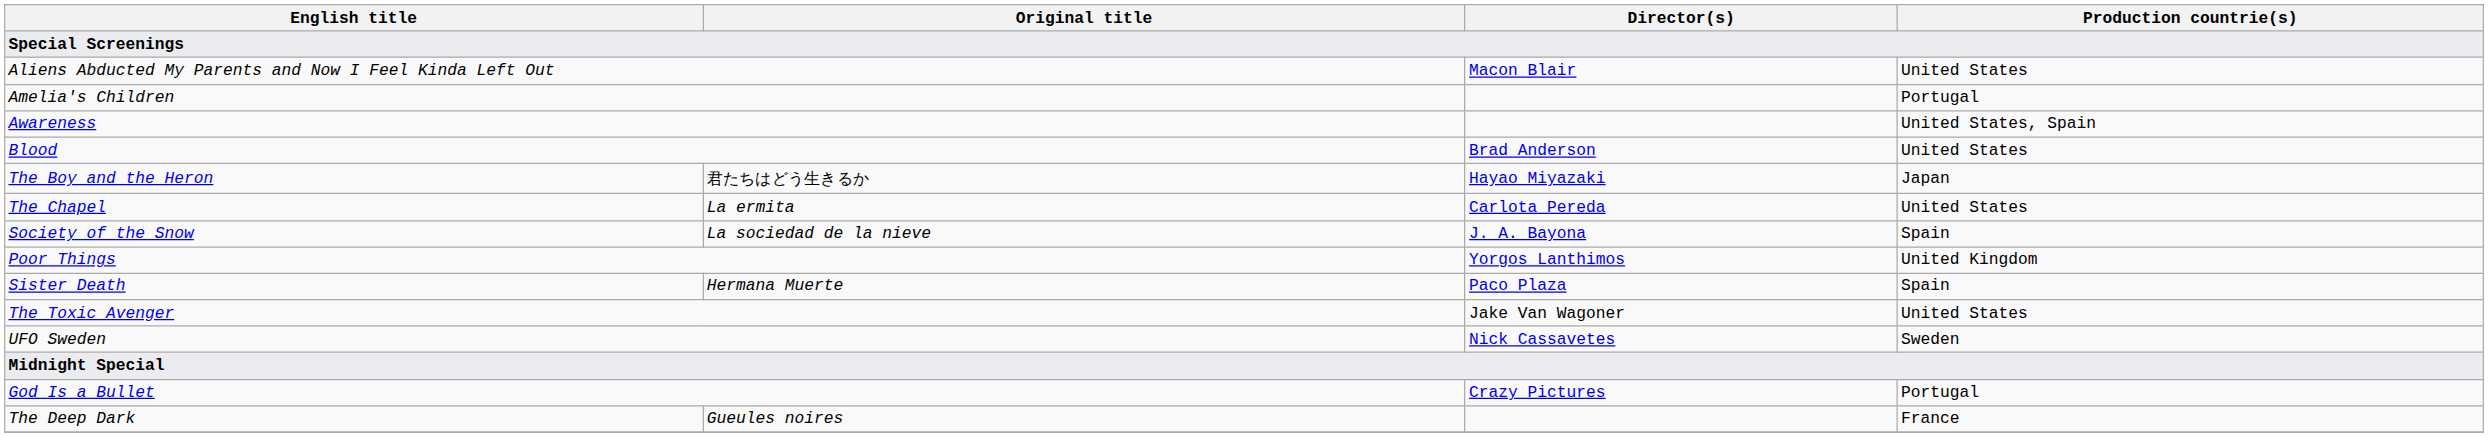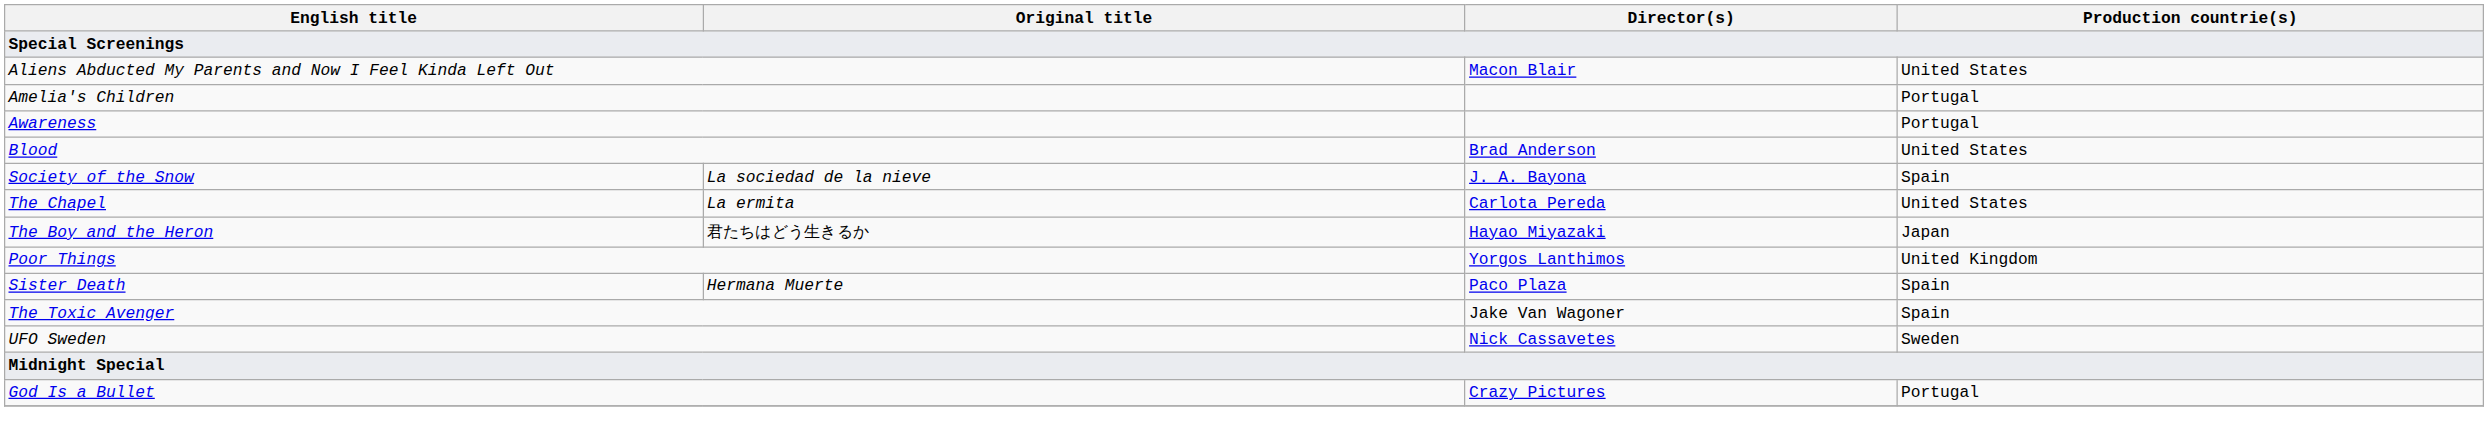(1998, 124) United States, Spain -> (1940, 124) Portugal
rows swapped: (111, 179) <-> (101, 233)
(1964, 313) United States -> (1925, 313) Spain
- row: (72, 419)
